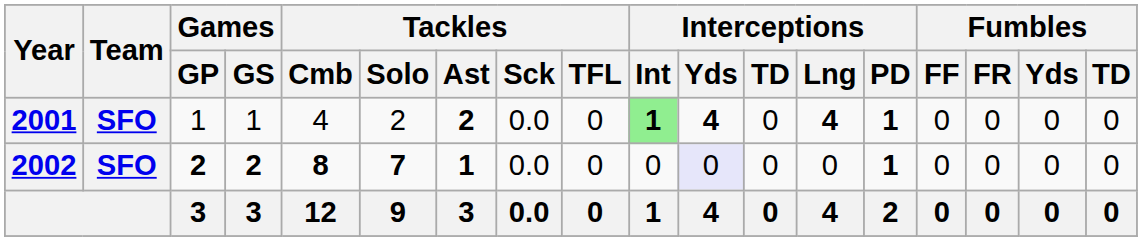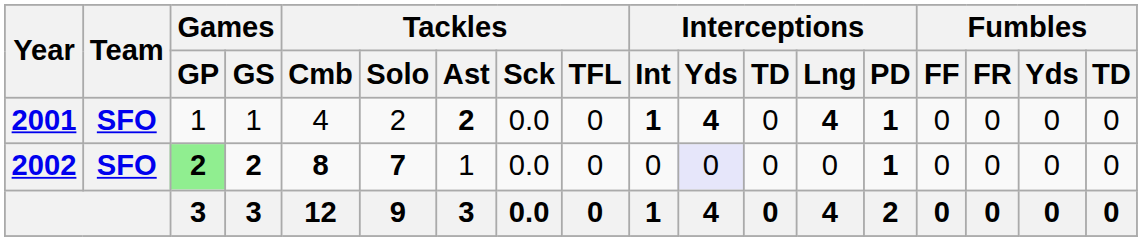(653, 119) lightgreen background -> (653, 119) no background
(198, 166) no background -> (198, 166) lightgreen background
(466, 166) bold -> (466, 166) normal
